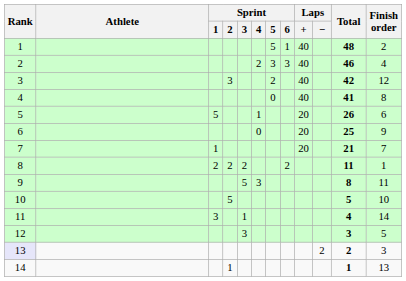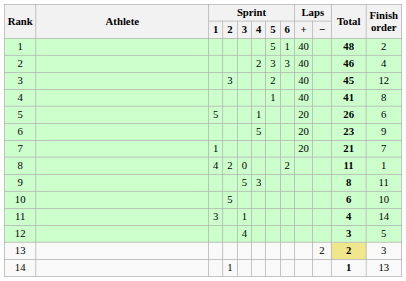(349, 81) 42 -> (349, 81) 45
(273, 98) 0 -> (273, 98) 1
(259, 132) 0 -> (259, 132) 5
(349, 132) 25 -> (349, 132) 23
(216, 166) 2 -> (216, 166) 4
(244, 166) 2 -> (244, 166) 0
(349, 200) 5 -> (349, 200) 6
(244, 234) 3 -> (244, 234) 4
(20, 251) lavender background -> (20, 251) no background
(349, 251) no background -> (349, 251) khaki background
